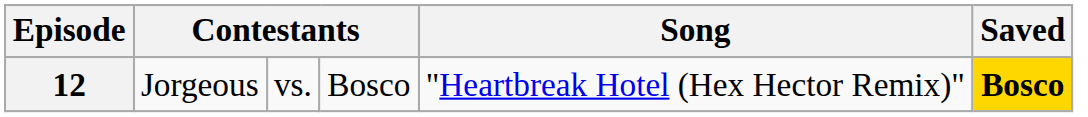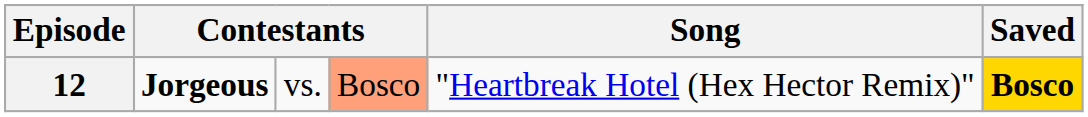(200, 83) normal -> (205, 83) bold
(369, 83) no background -> (379, 83) lightsalmon background
